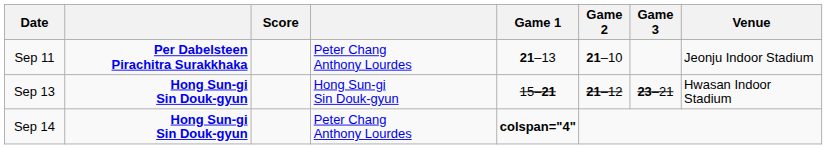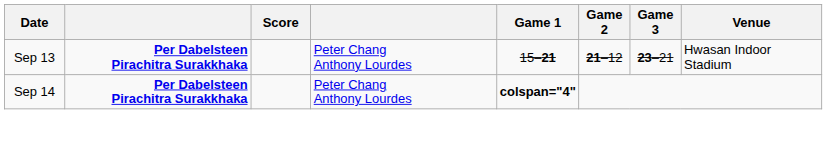- row: (34, 57)
(202, 92) Hong Sun-gi Sin Douk-gyun -> (180, 57) Per Dabelsteen Pirachitra Surakkhaka
(356, 92) Hong Sun-gi Sin Douk-gyun -> (363, 57) Peter Chang Anthony Lourdes
(202, 127) Hong Sun-gi Sin Douk-gyun -> (180, 92) Per Dabelsteen Pirachitra Surakkhaka
